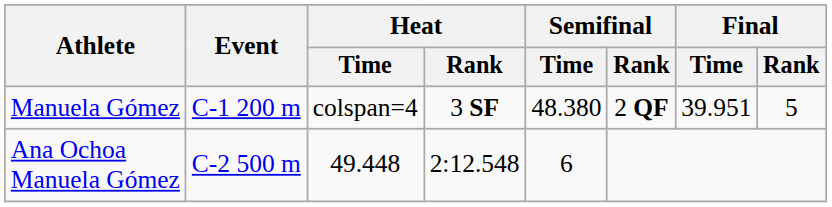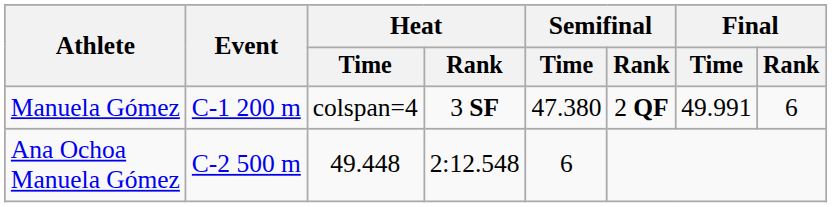(566, 107) 48.380 -> (566, 107) 47.380
(716, 107) 39.951 -> (716, 107) 49.991
(791, 107) 5 -> (791, 107) 6
